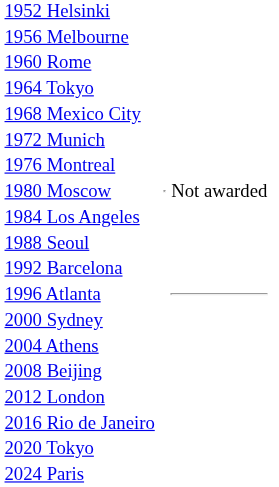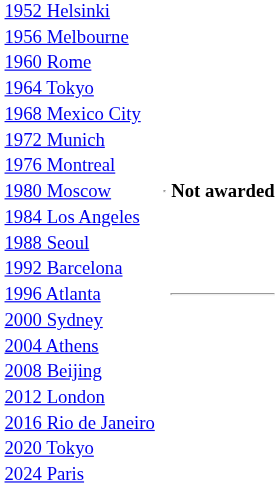(219, 191) normal -> (223, 191) bold
